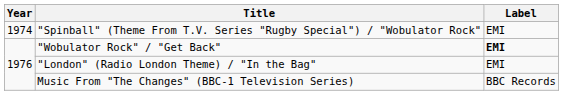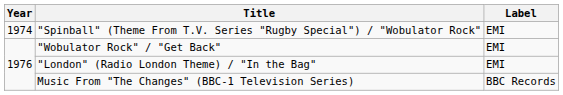(496, 47) bold -> (496, 47) normal
